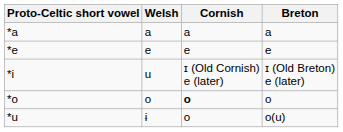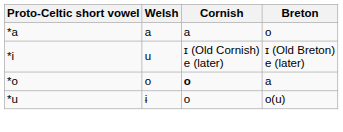(268, 31) a -> (268, 31) o
- row: (12, 50)
(268, 99) o -> (268, 81) a
